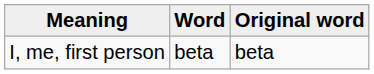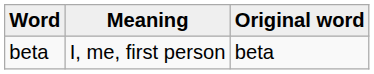columns swapped: (200, 20) <-> (87, 20)
